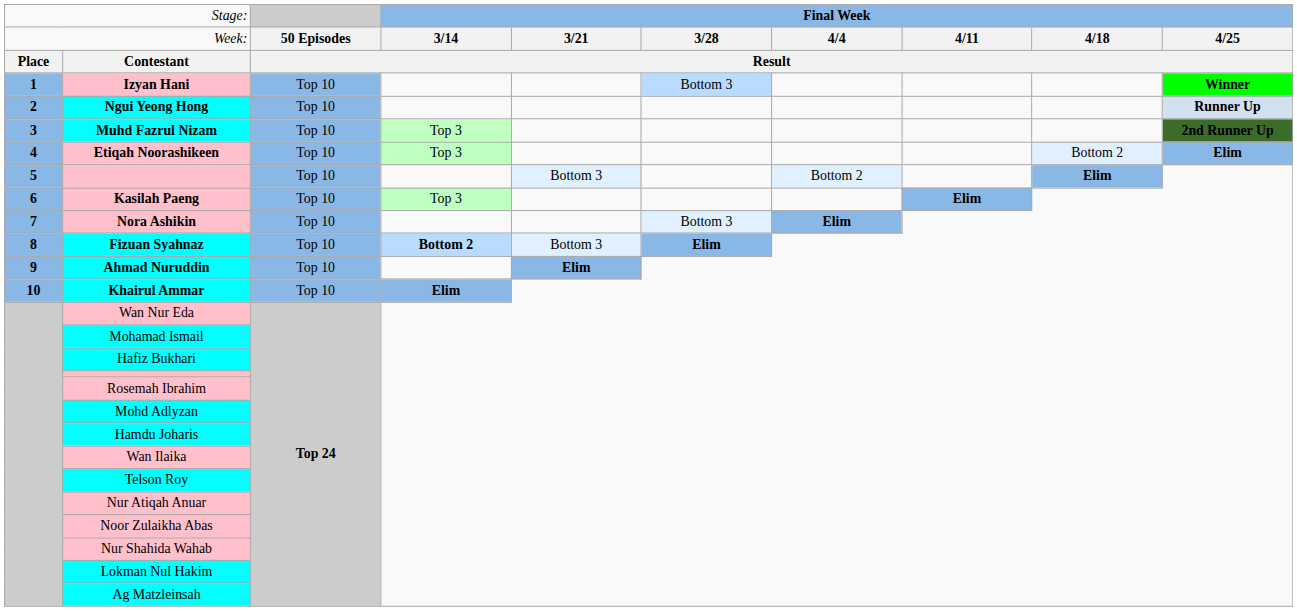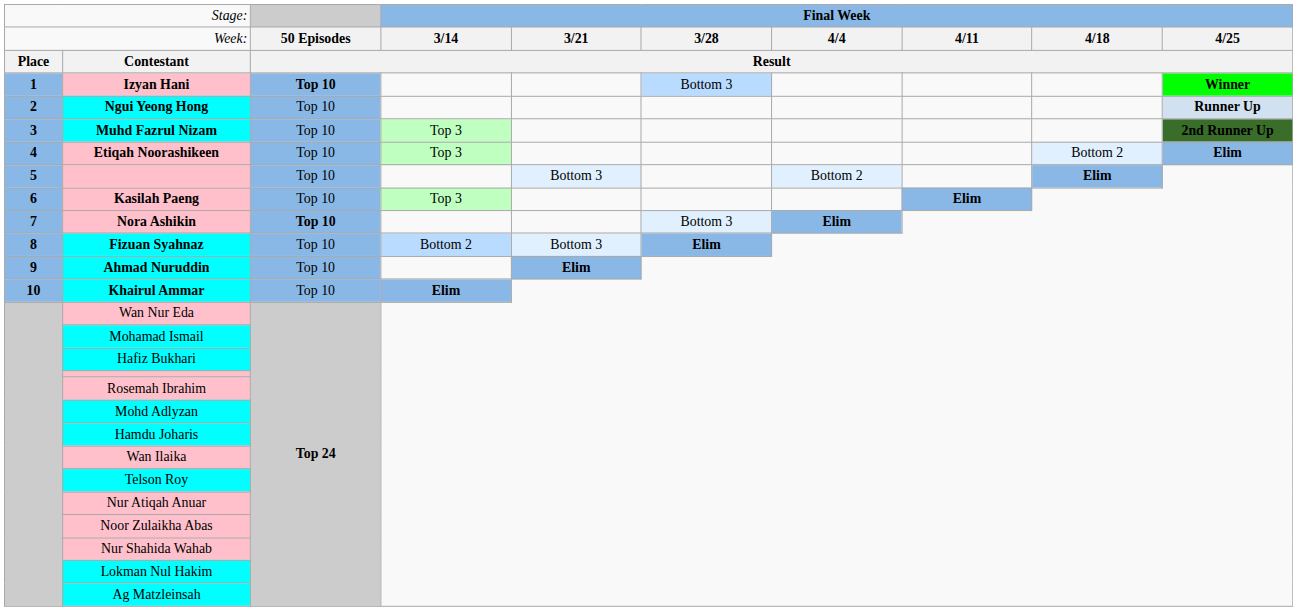(316, 84) normal -> (316, 84) bold
(316, 221) normal -> (316, 221) bold
(446, 244) bold -> (446, 244) normal
